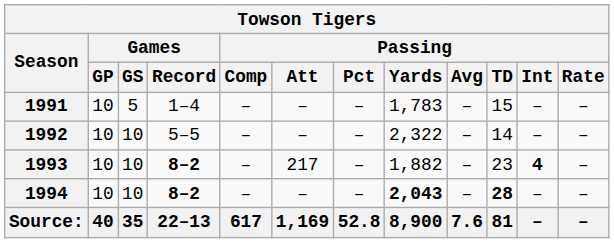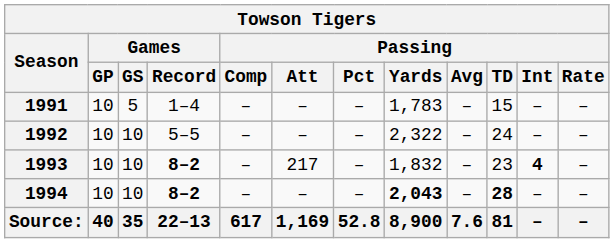(502, 135) 14 -> (502, 135) 24
(416, 164) 1,882 -> (416, 164) 1,832
